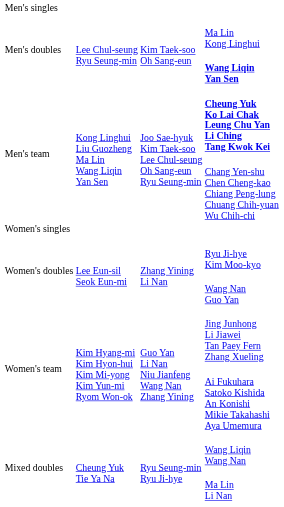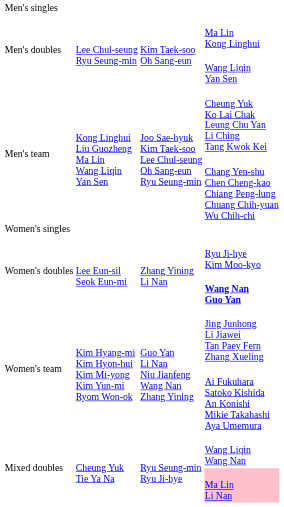(230, 73) bold -> (228, 73) normal
(237, 125) bold -> (236, 125) normal
(225, 294) normal -> (227, 294) bold
(219, 491) no background -> (219, 491) pink background
